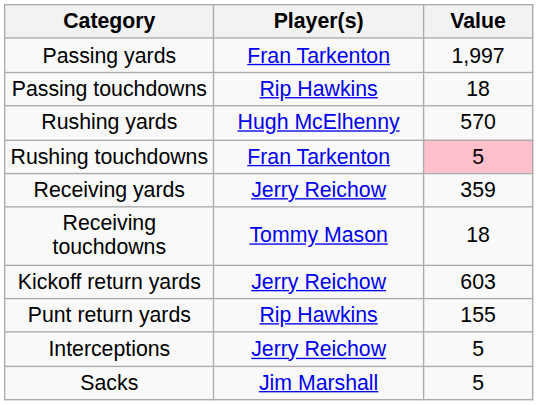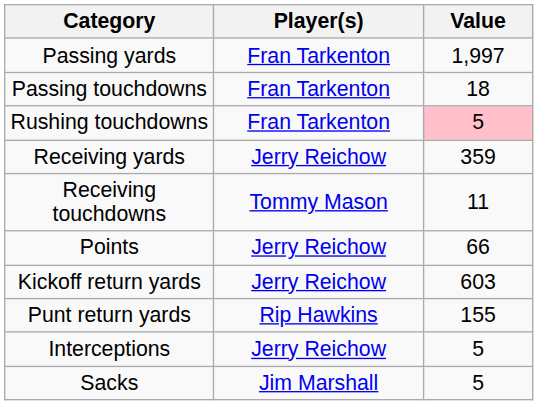(319, 88) Rip Hawkins -> (319, 88) Fran Tarkenton
- row: (109, 122)
(478, 235) 18 -> (478, 202) 11
+ row: (109, 247)
